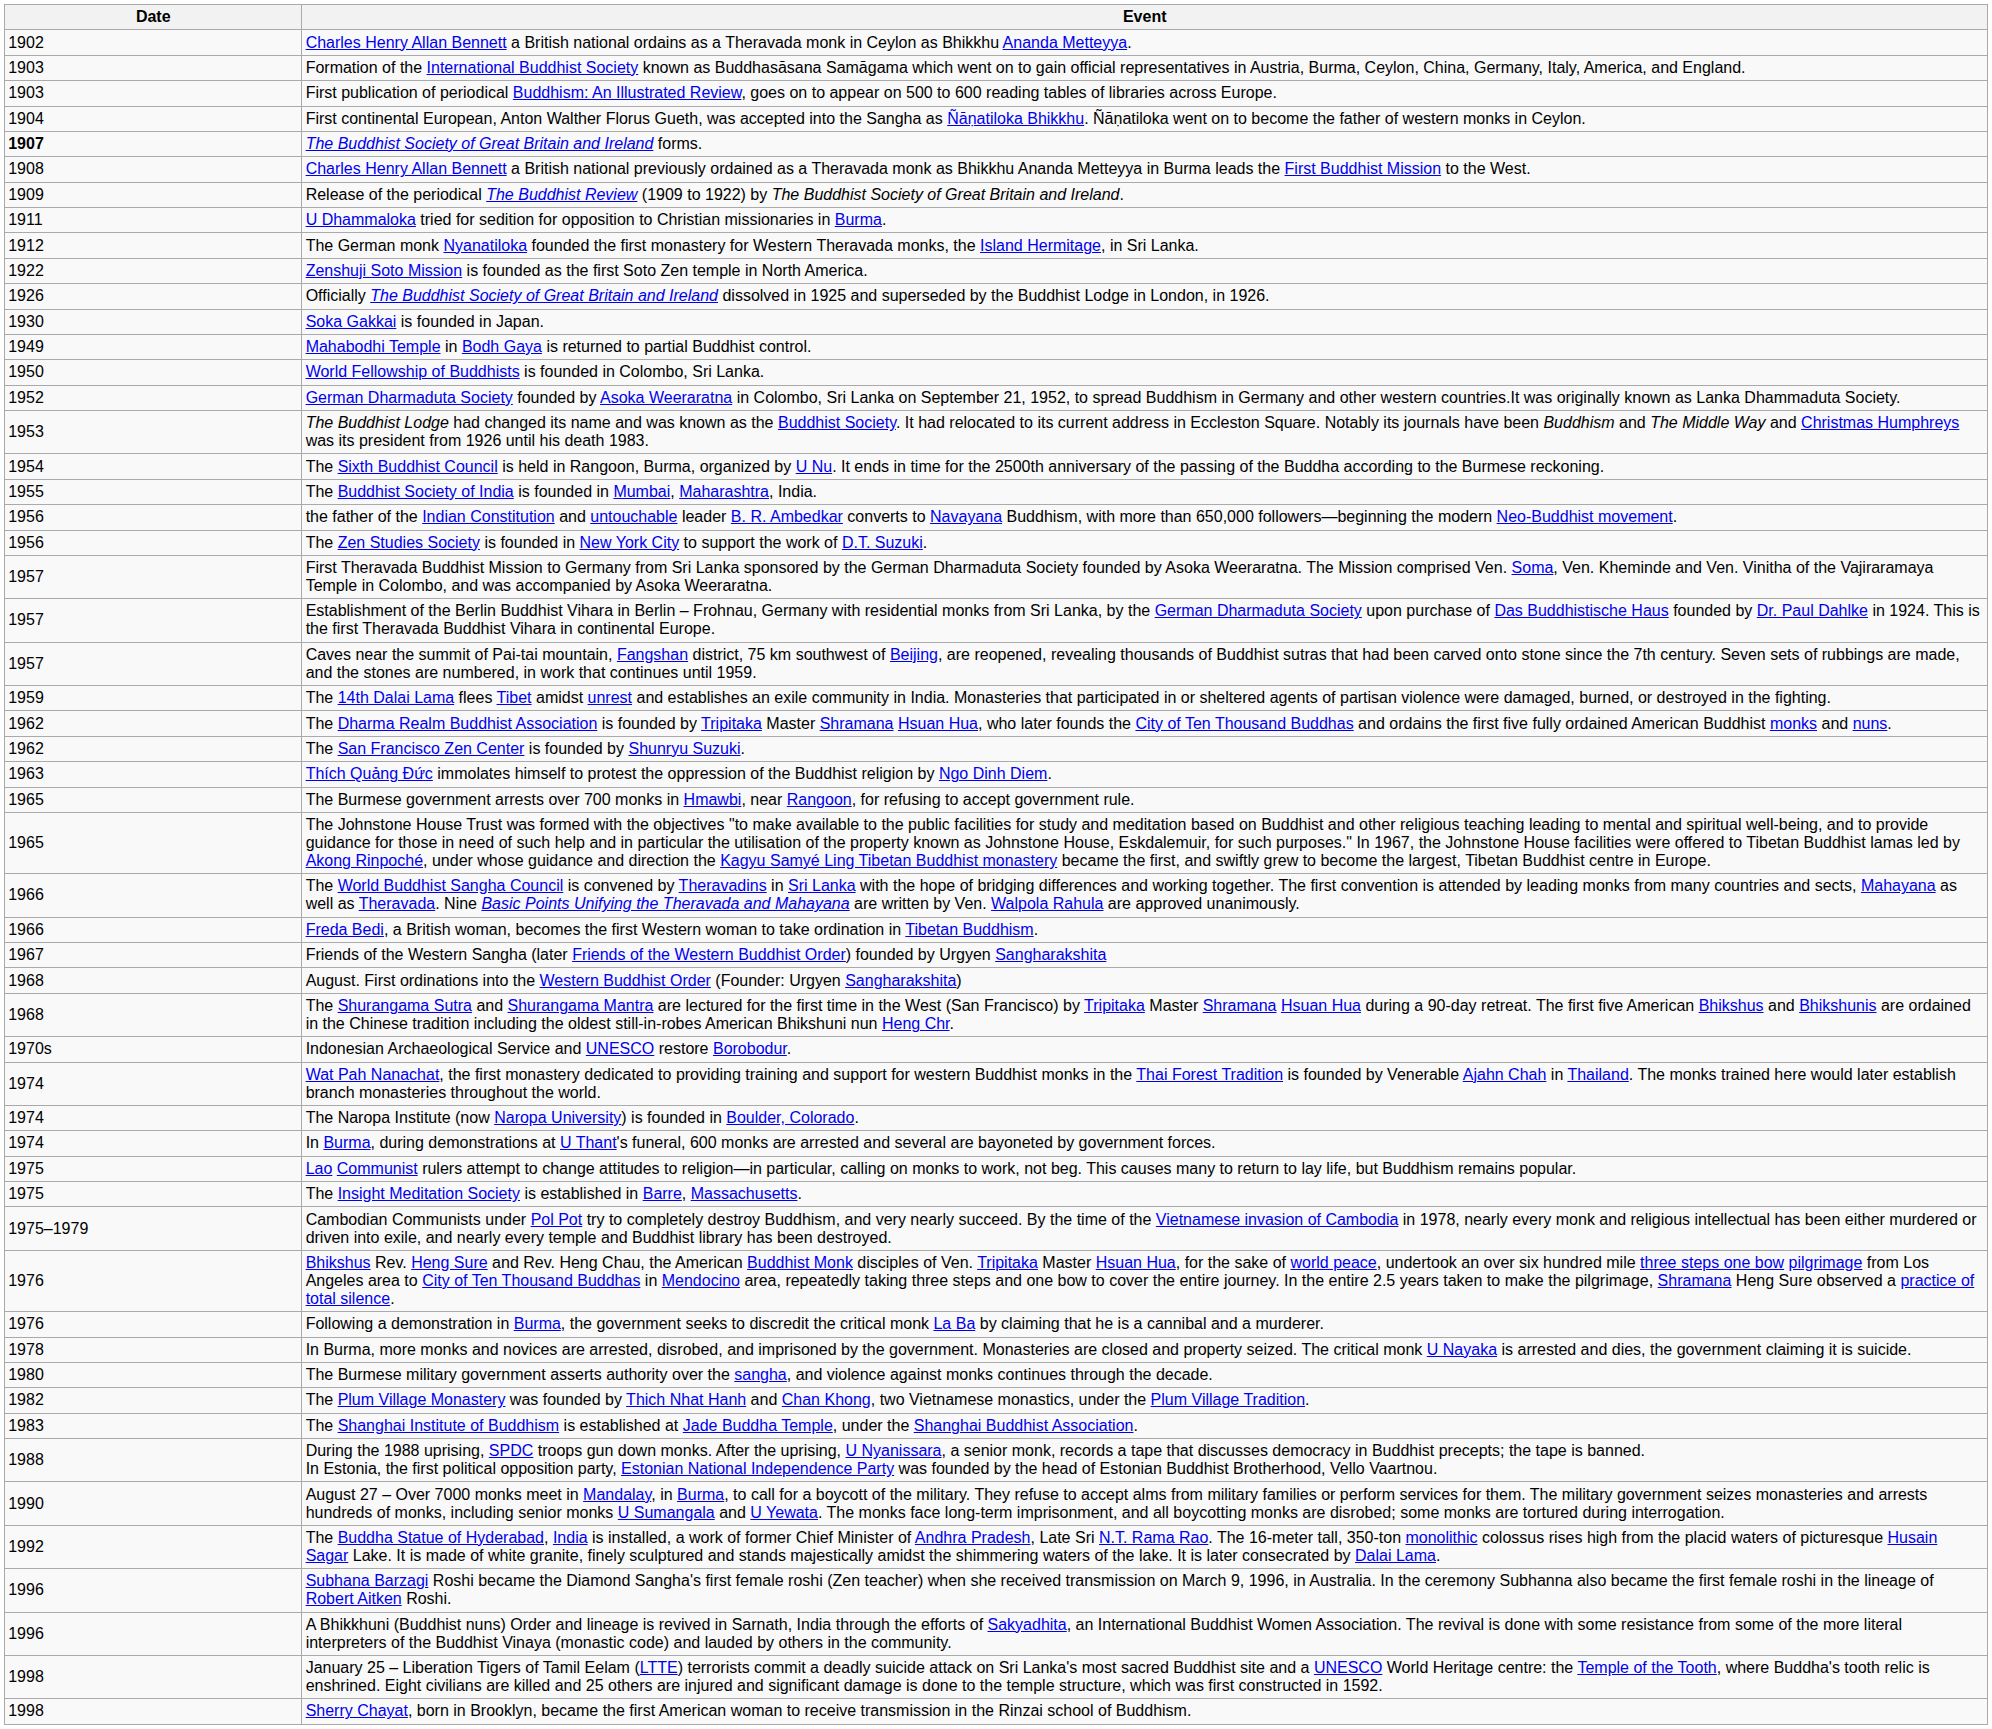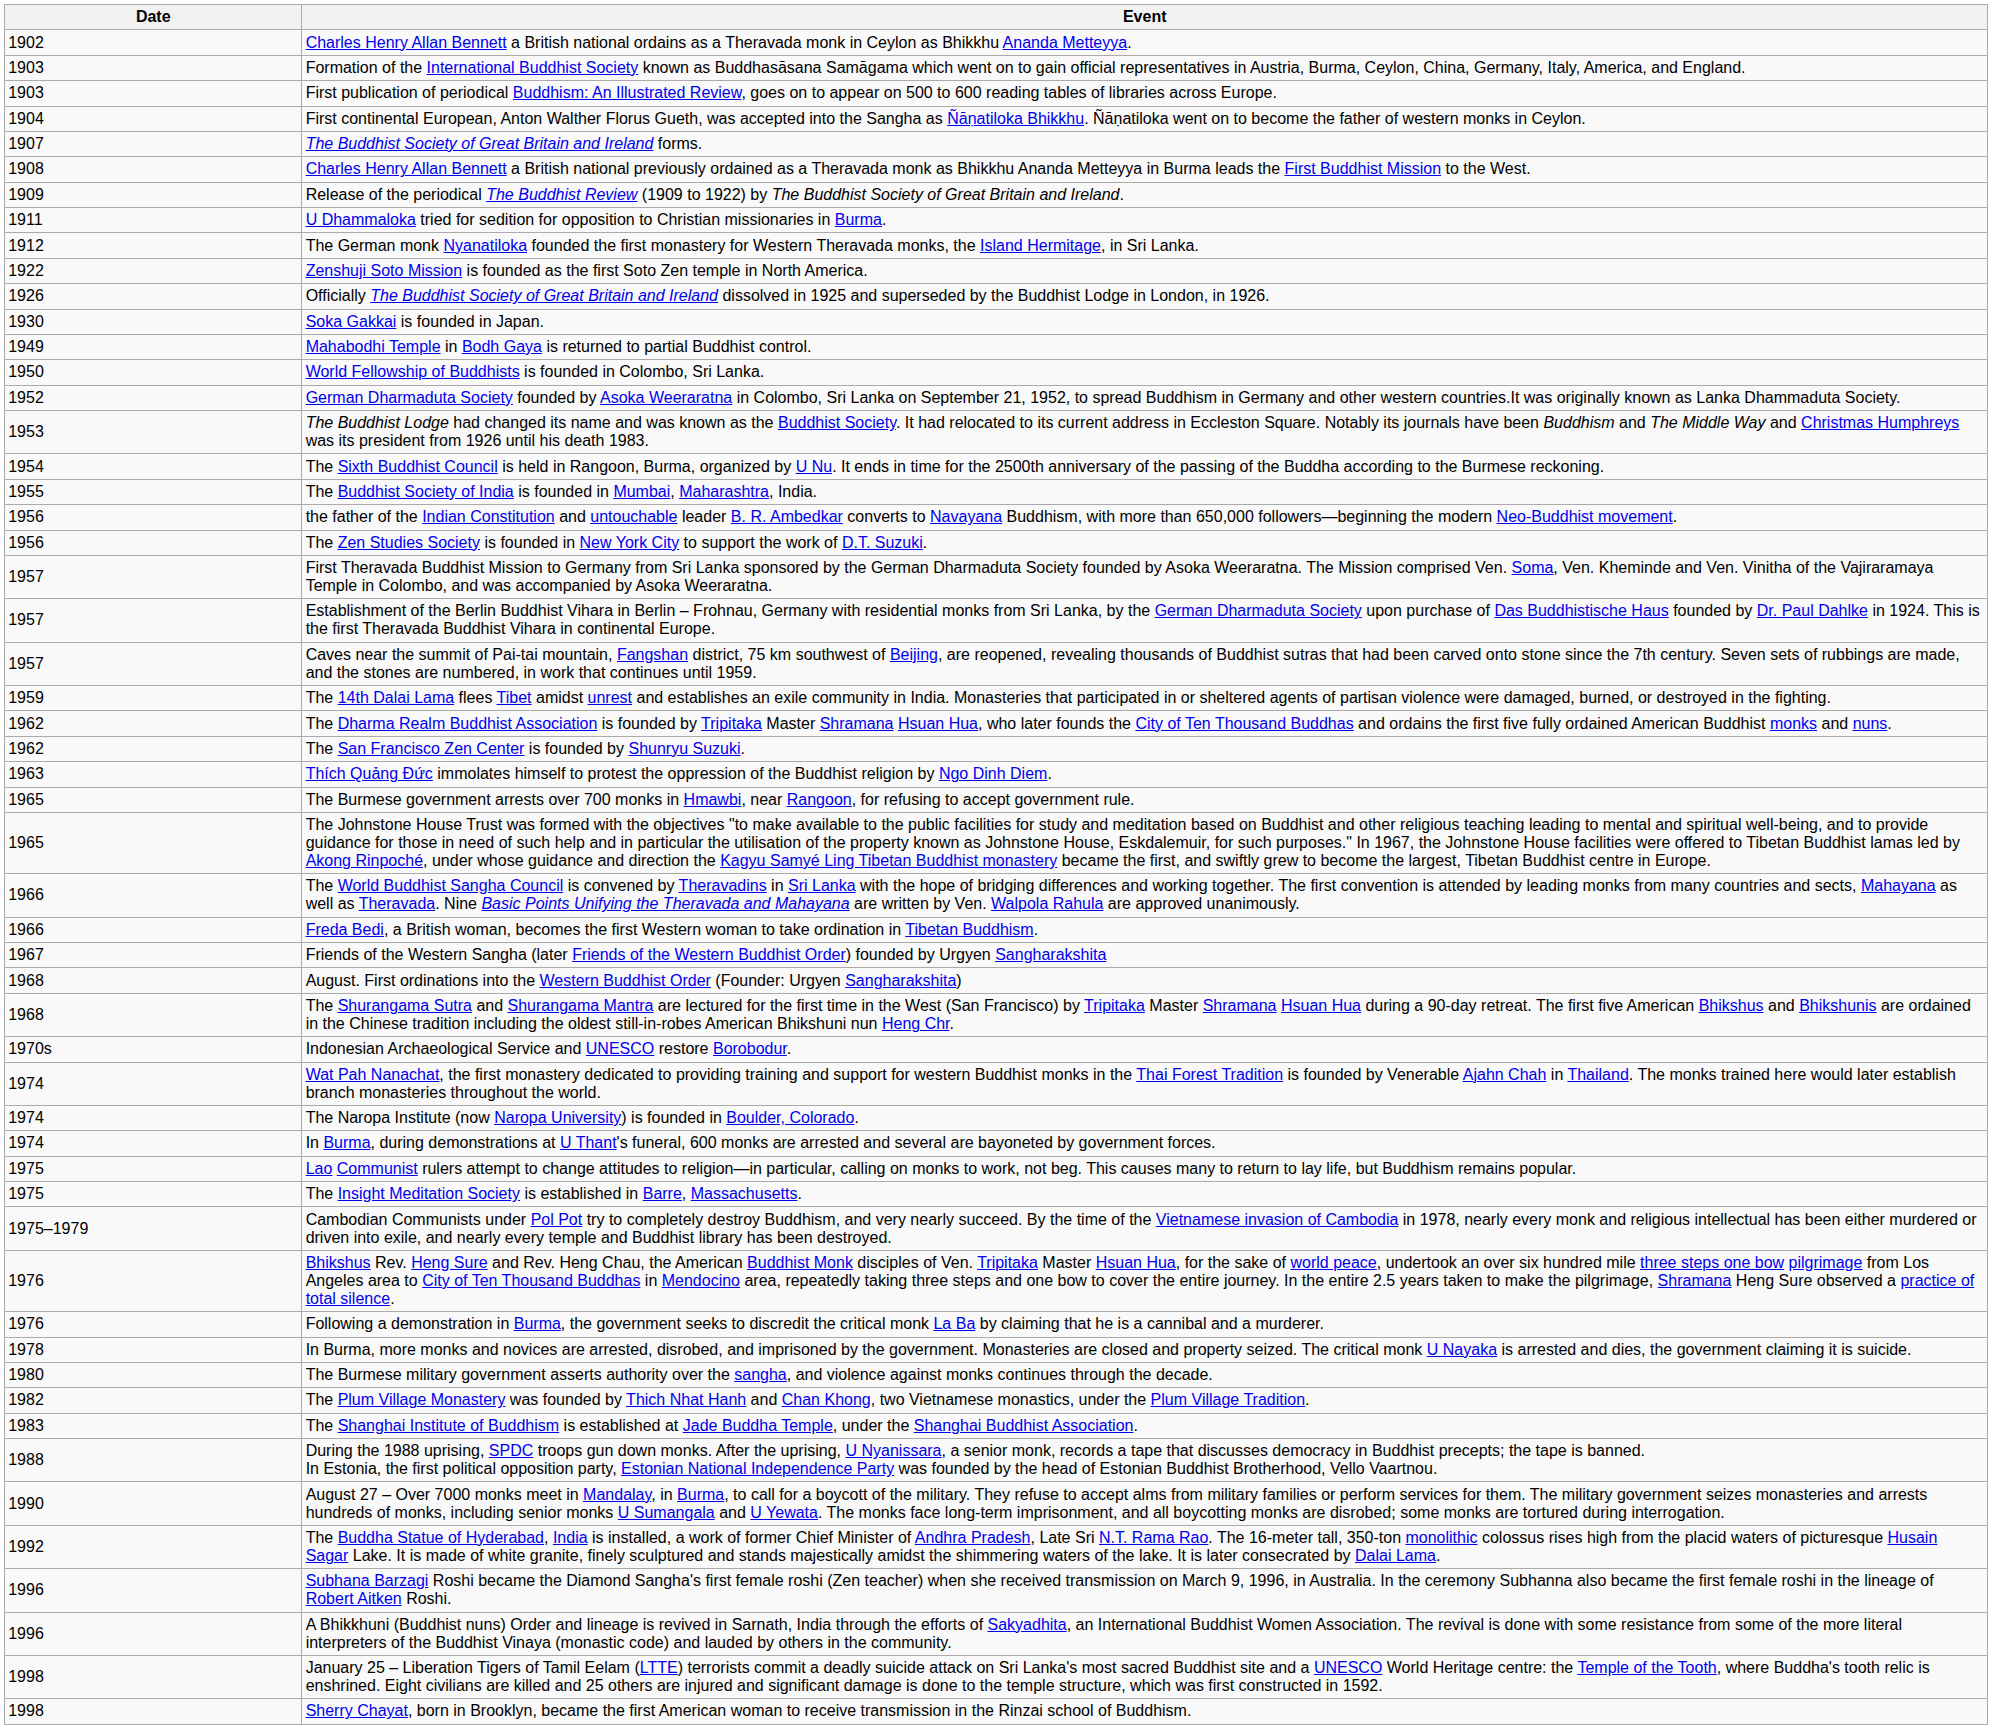(26, 144) bold -> (26, 144) normal
